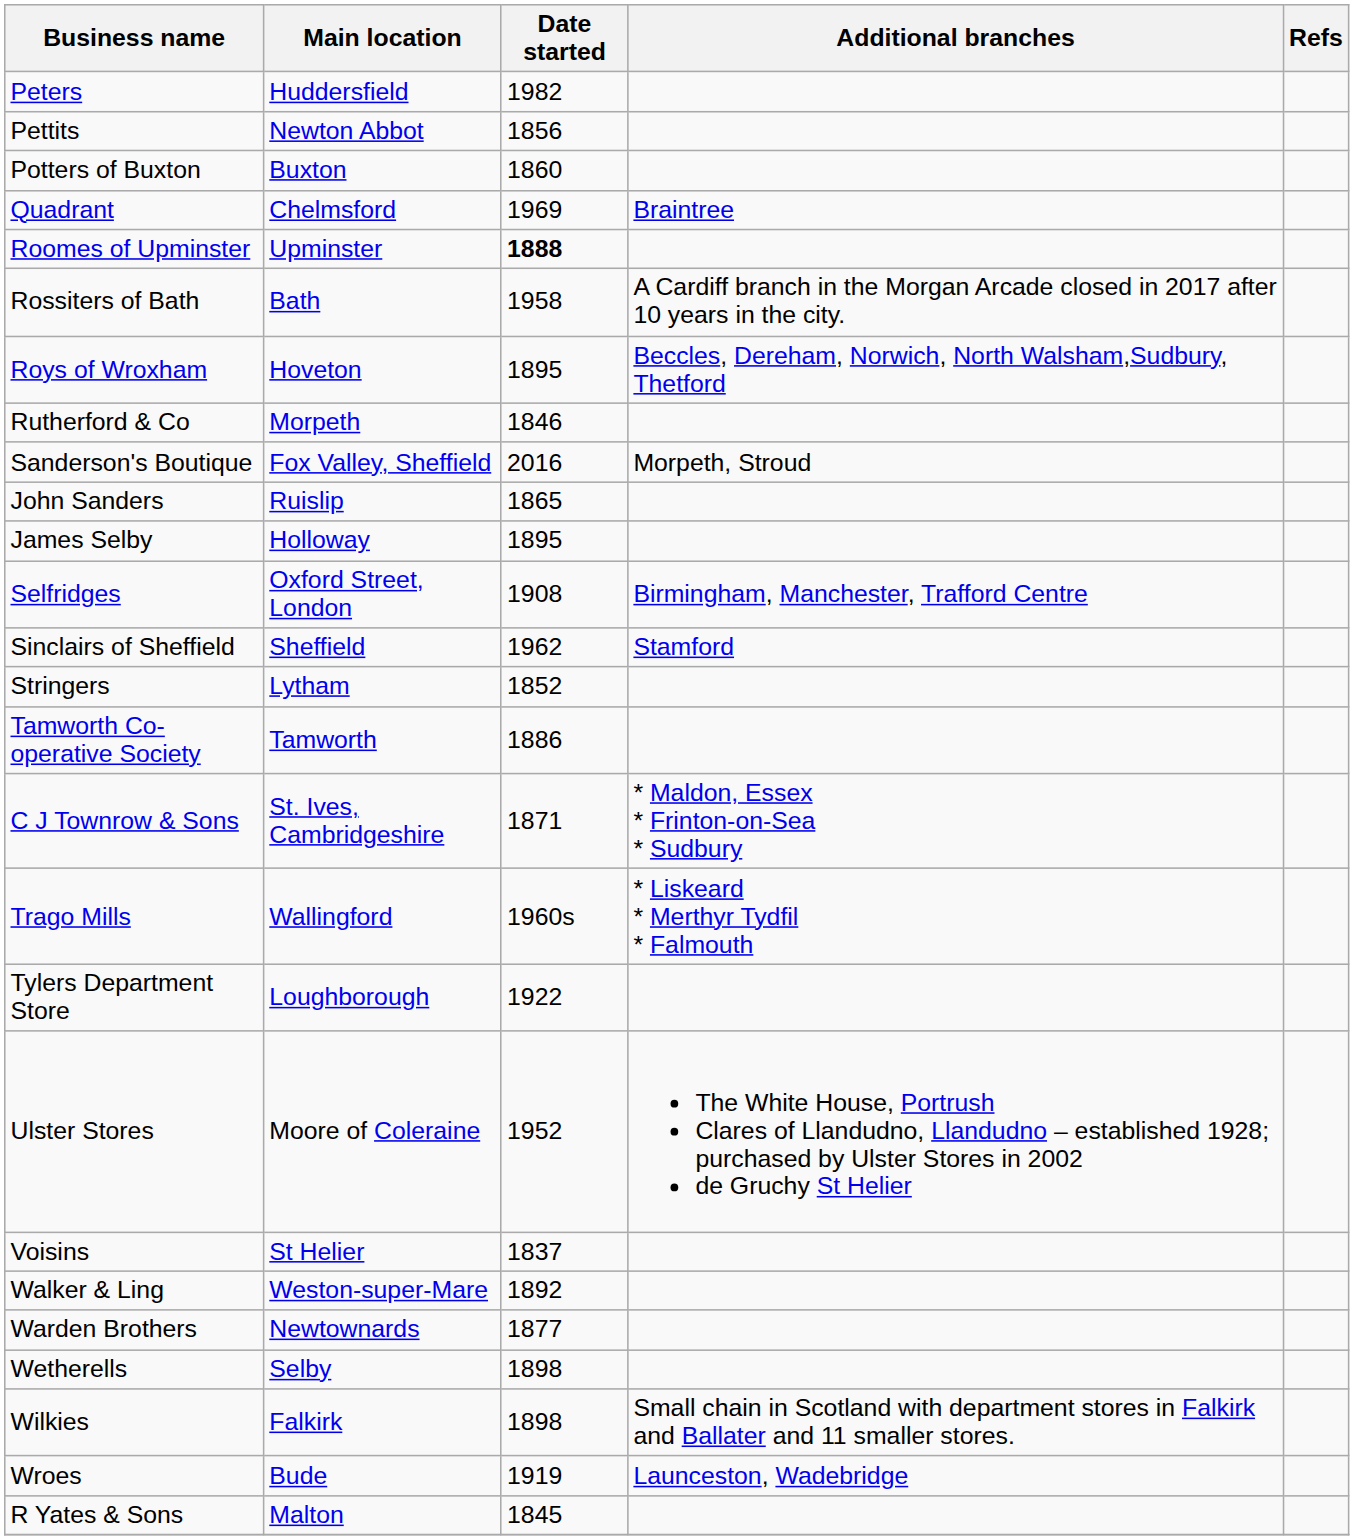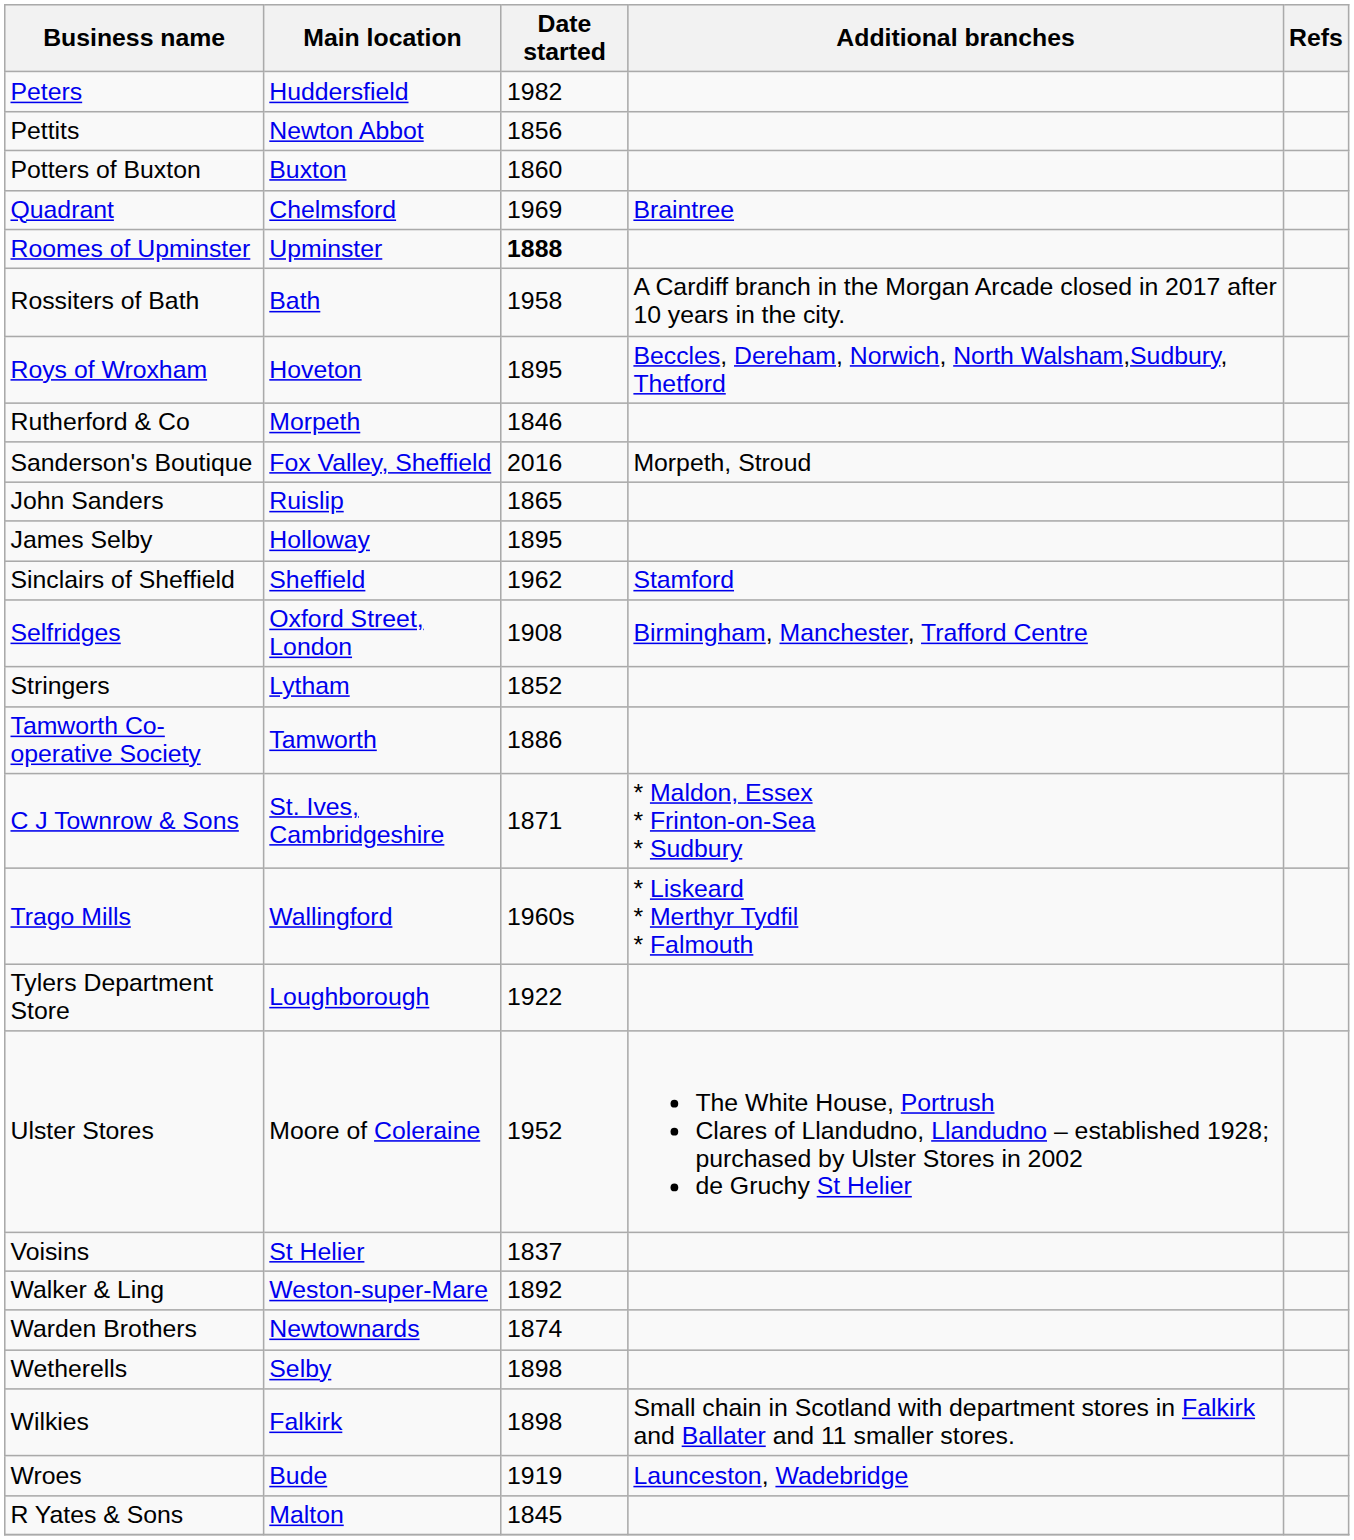rows swapped: (66, 593) <-> (123, 647)
(535, 1329) 1877 -> (535, 1329) 1874
